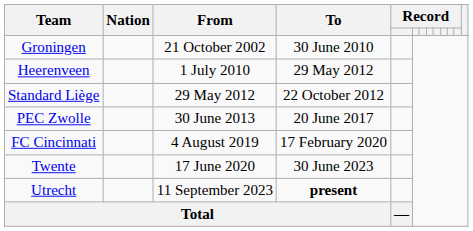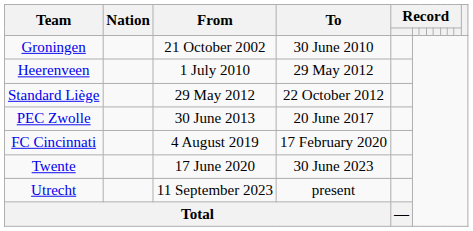(334, 190) bold -> (334, 190) normal
